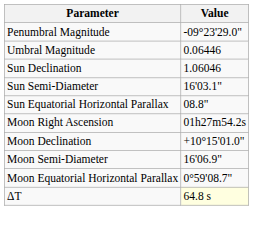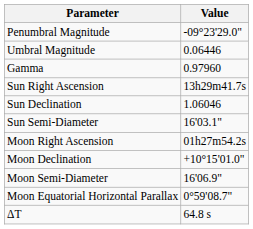+ row: (25, 68)
+ row: (55, 86)
- row: (88, 104)
(197, 196) lightyellow background -> (197, 214) no background
